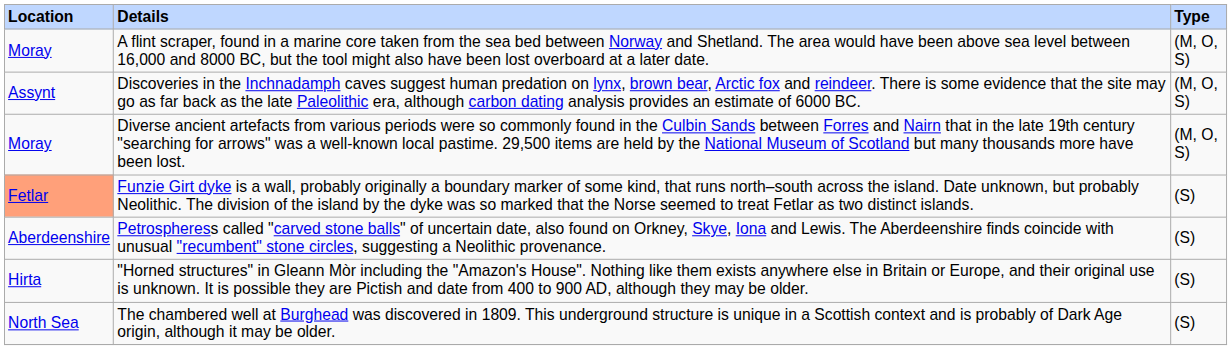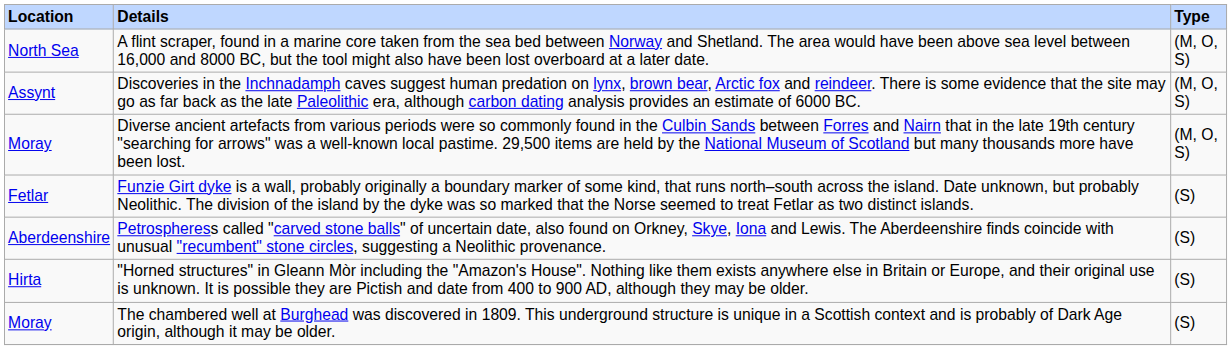(30, 50) Moray -> (43, 50) North Sea
(28, 195) lightsalmon background -> (28, 195) no background
(43, 323) North Sea -> (30, 323) Moray
